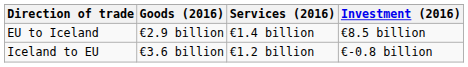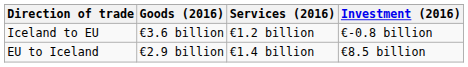rows swapped: (53, 33) <-> (53, 52)
